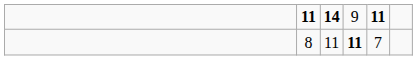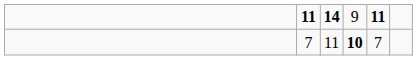(308, 42) 8 -> (308, 42) 7
(355, 42) 11 -> (355, 42) 10
